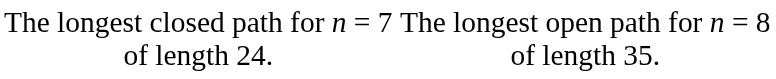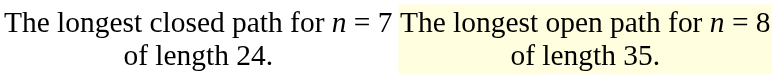(585, 38) no background -> (585, 38) lightyellow background
